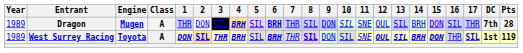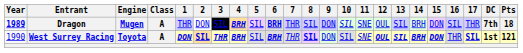(16, 24) normal -> (16, 24) bold
(509, 24) 28 -> (509, 24) 18
(16, 37) 1989 -> (16, 37) 1990
(509, 37) 119 -> (509, 37) 121
